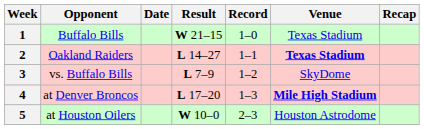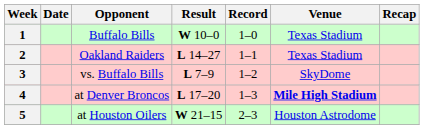columns swapped: (157, 14) <-> (91, 14)
(199, 34) W 21–15 -> (199, 34) W 10–0
(325, 54) bold -> (325, 54) normal
(199, 114) W 10–0 -> (199, 114) W 21–15
